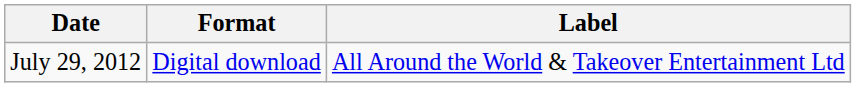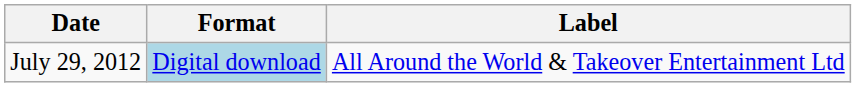(237, 61) no background -> (237, 61) lightblue background
